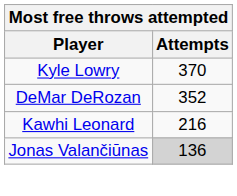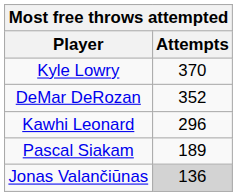(192, 124) 216 -> (192, 124) 296
+ row: (78, 151)
